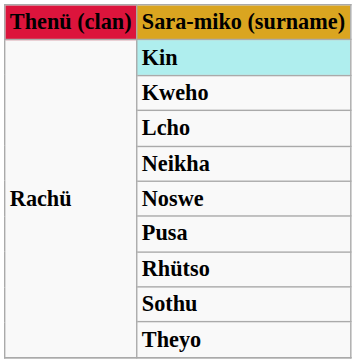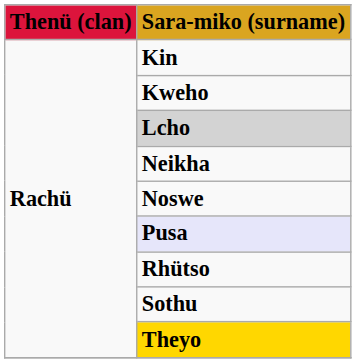(160, 57) paleturquoise background -> (160, 57) no background
(166, 127) no background -> (166, 127) lightgrey background
(165, 233) no background -> (165, 233) lavender background
(171, 339) no background -> (171, 339) gold background
